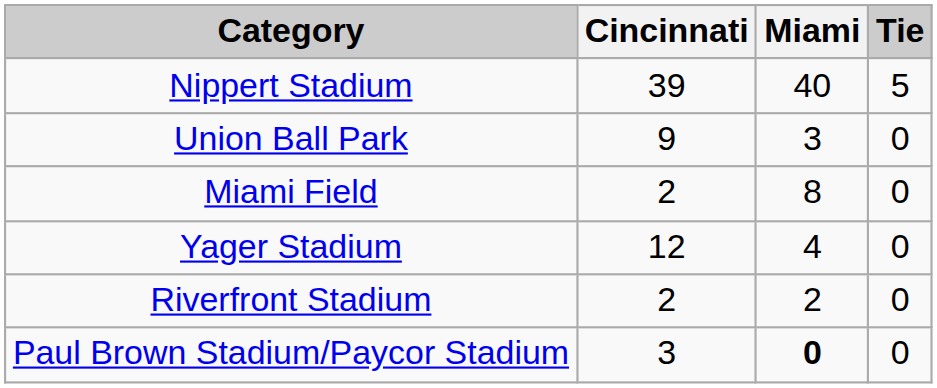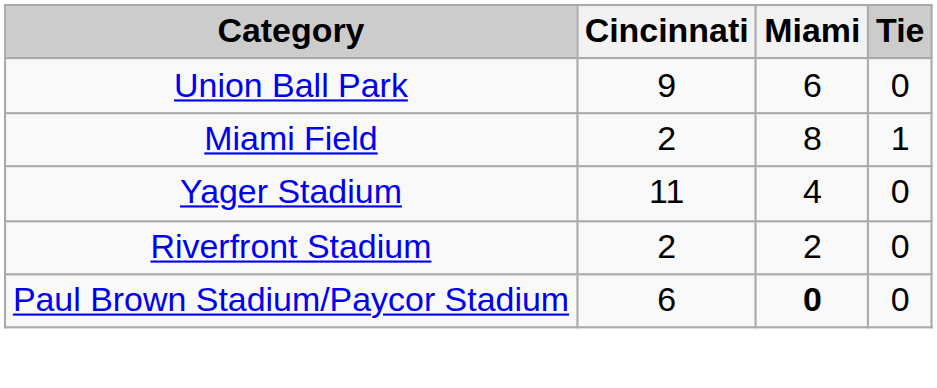- row: (291, 85)
(812, 138) 3 -> (812, 85) 6
(900, 192) 0 -> (900, 138) 1
(667, 246) 12 -> (667, 192) 11
(667, 354) 3 -> (667, 300) 6
